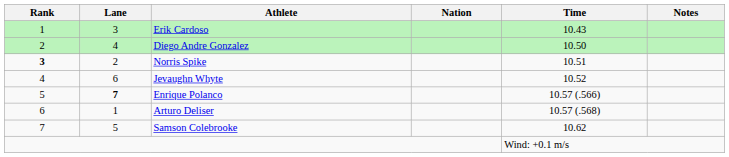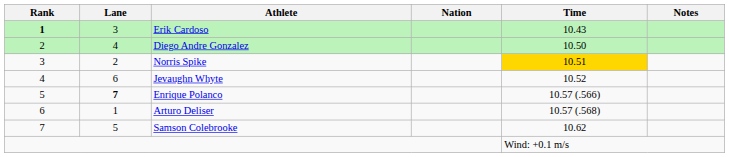(42, 29) normal -> (42, 29) bold
(42, 62) bold -> (42, 62) normal
(575, 62) no background -> (575, 62) gold background
